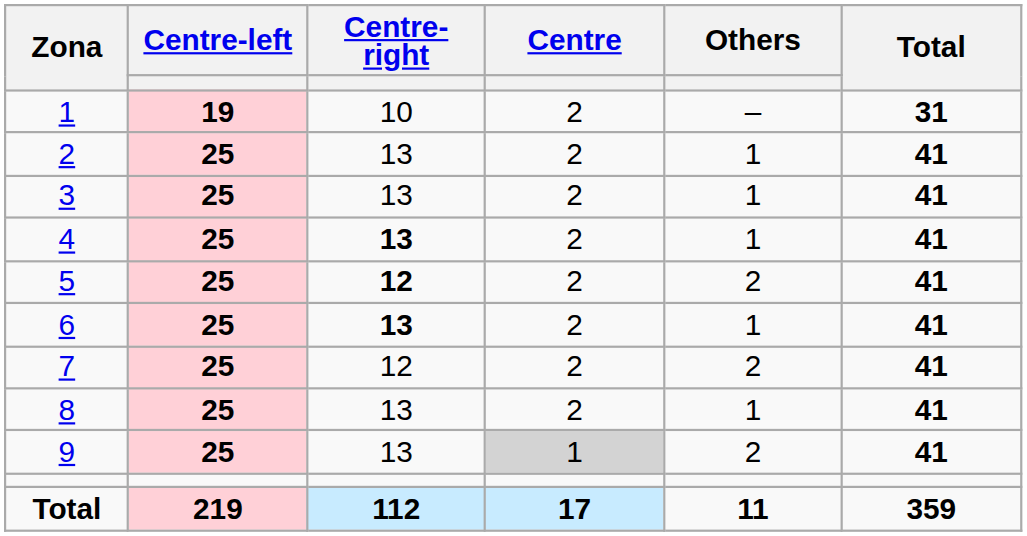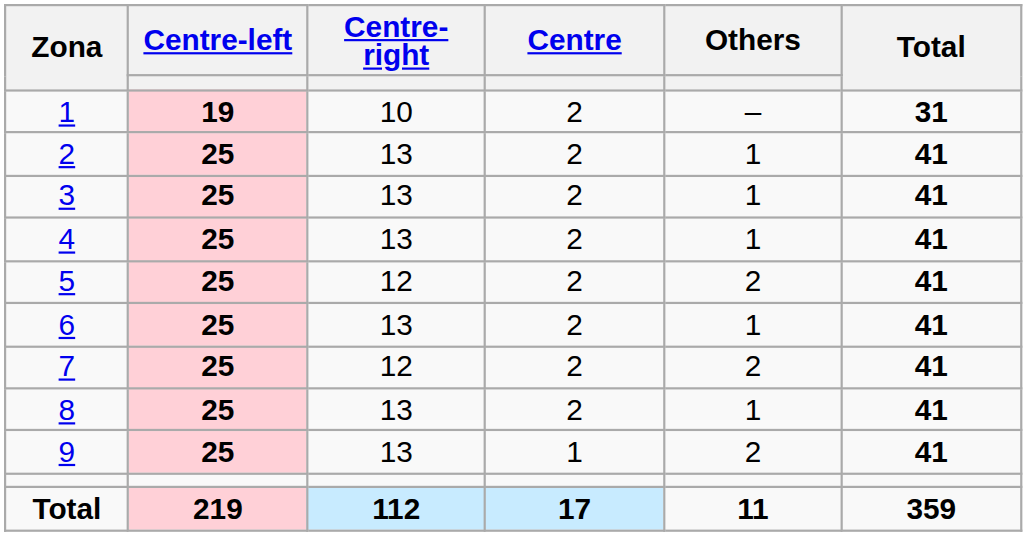(396, 239) bold -> (396, 239) normal
(396, 281) bold -> (396, 281) normal
(396, 324) bold -> (396, 324) normal
(575, 452) lightgrey background -> (575, 452) no background
